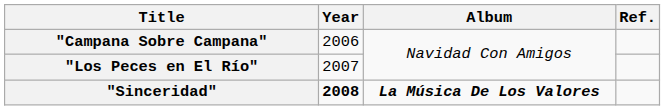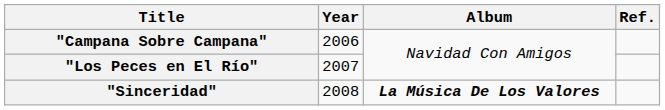(341, 92) bold -> (341, 92) normal
